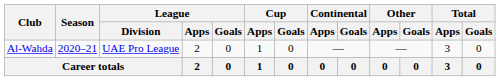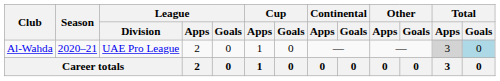(447, 48) no background -> (447, 48) lightgrey background
(479, 48) no background -> (479, 48) lightblue background
